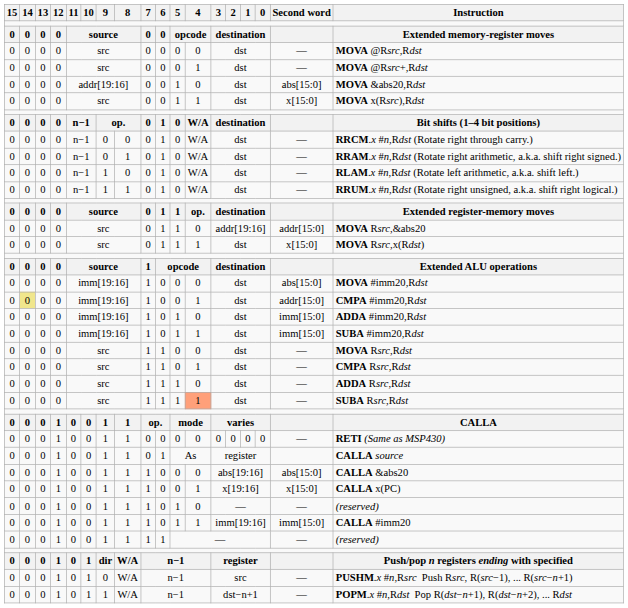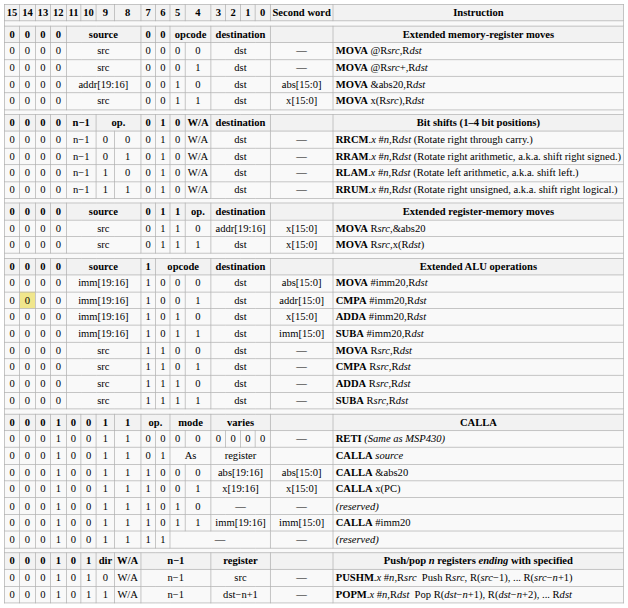(302, 228) addr[15:0] -> (302, 228) x[15:0]
(302, 317) imm[15:0] -> (302, 317) x[15:0]
(198, 400) lightsalmon background -> (198, 400) no background
